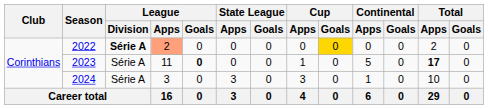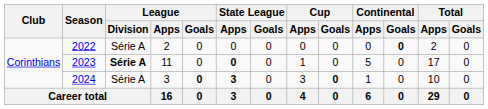(128, 46) bold -> (128, 46) normal
(167, 46) lightsalmon background -> (167, 46) no background
(335, 46) gold background -> (335, 46) no background
(401, 46) normal -> (401, 46) bold
(128, 63) normal -> (128, 63) bold
(199, 63) bold -> (199, 63) normal
(233, 63) normal -> (233, 63) bold
(434, 63) bold -> (434, 63) normal
(199, 79) normal -> (199, 79) bold
(233, 79) normal -> (233, 79) bold
(335, 79) normal -> (335, 79) bold
